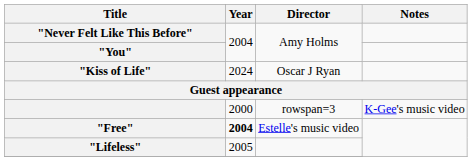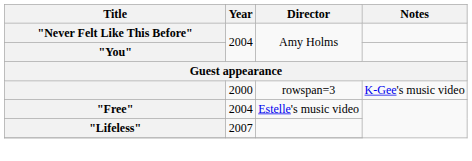- row: (115, 71)
(241, 128) bold -> (241, 109) normal
(241, 147) 2005 -> (241, 128) 2007
